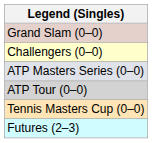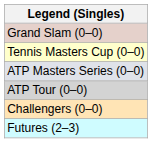(55, 52) Challengers (0–0) -> (76, 52) Tennis Masters Cup (0–0)
(76, 109) Tennis Masters Cup (0–0) -> (55, 109) Challengers (0–0)
